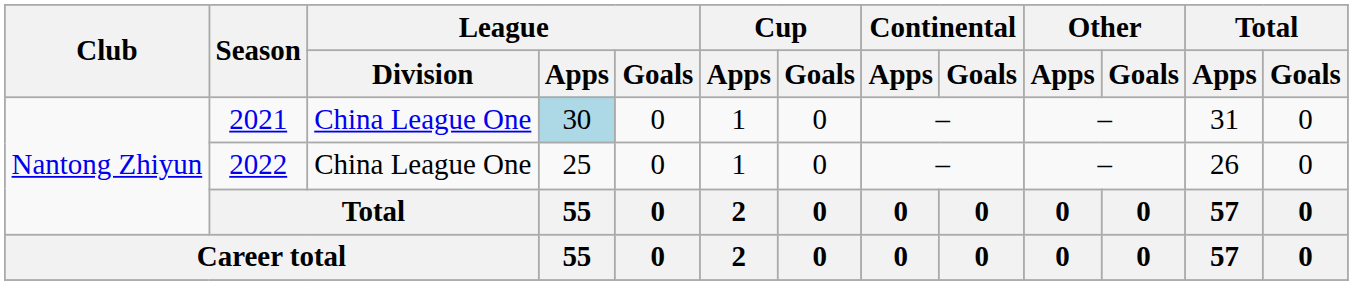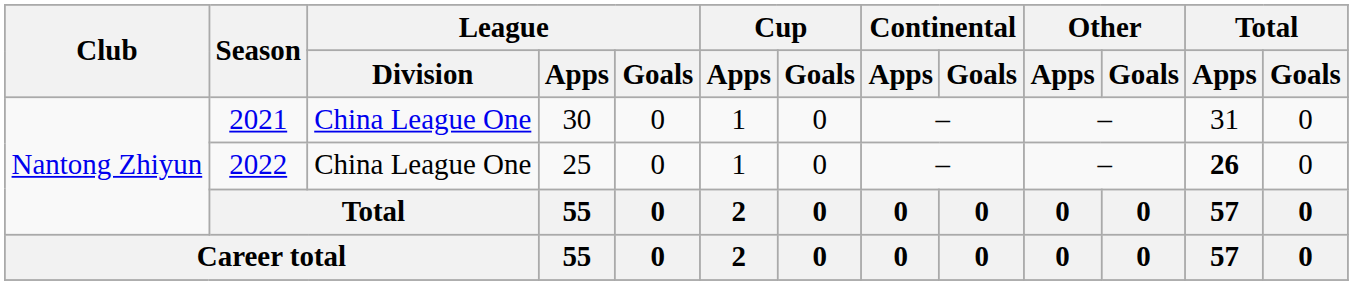(577, 119) lightblue background -> (577, 119) no background
(1225, 165) normal -> (1225, 165) bold
